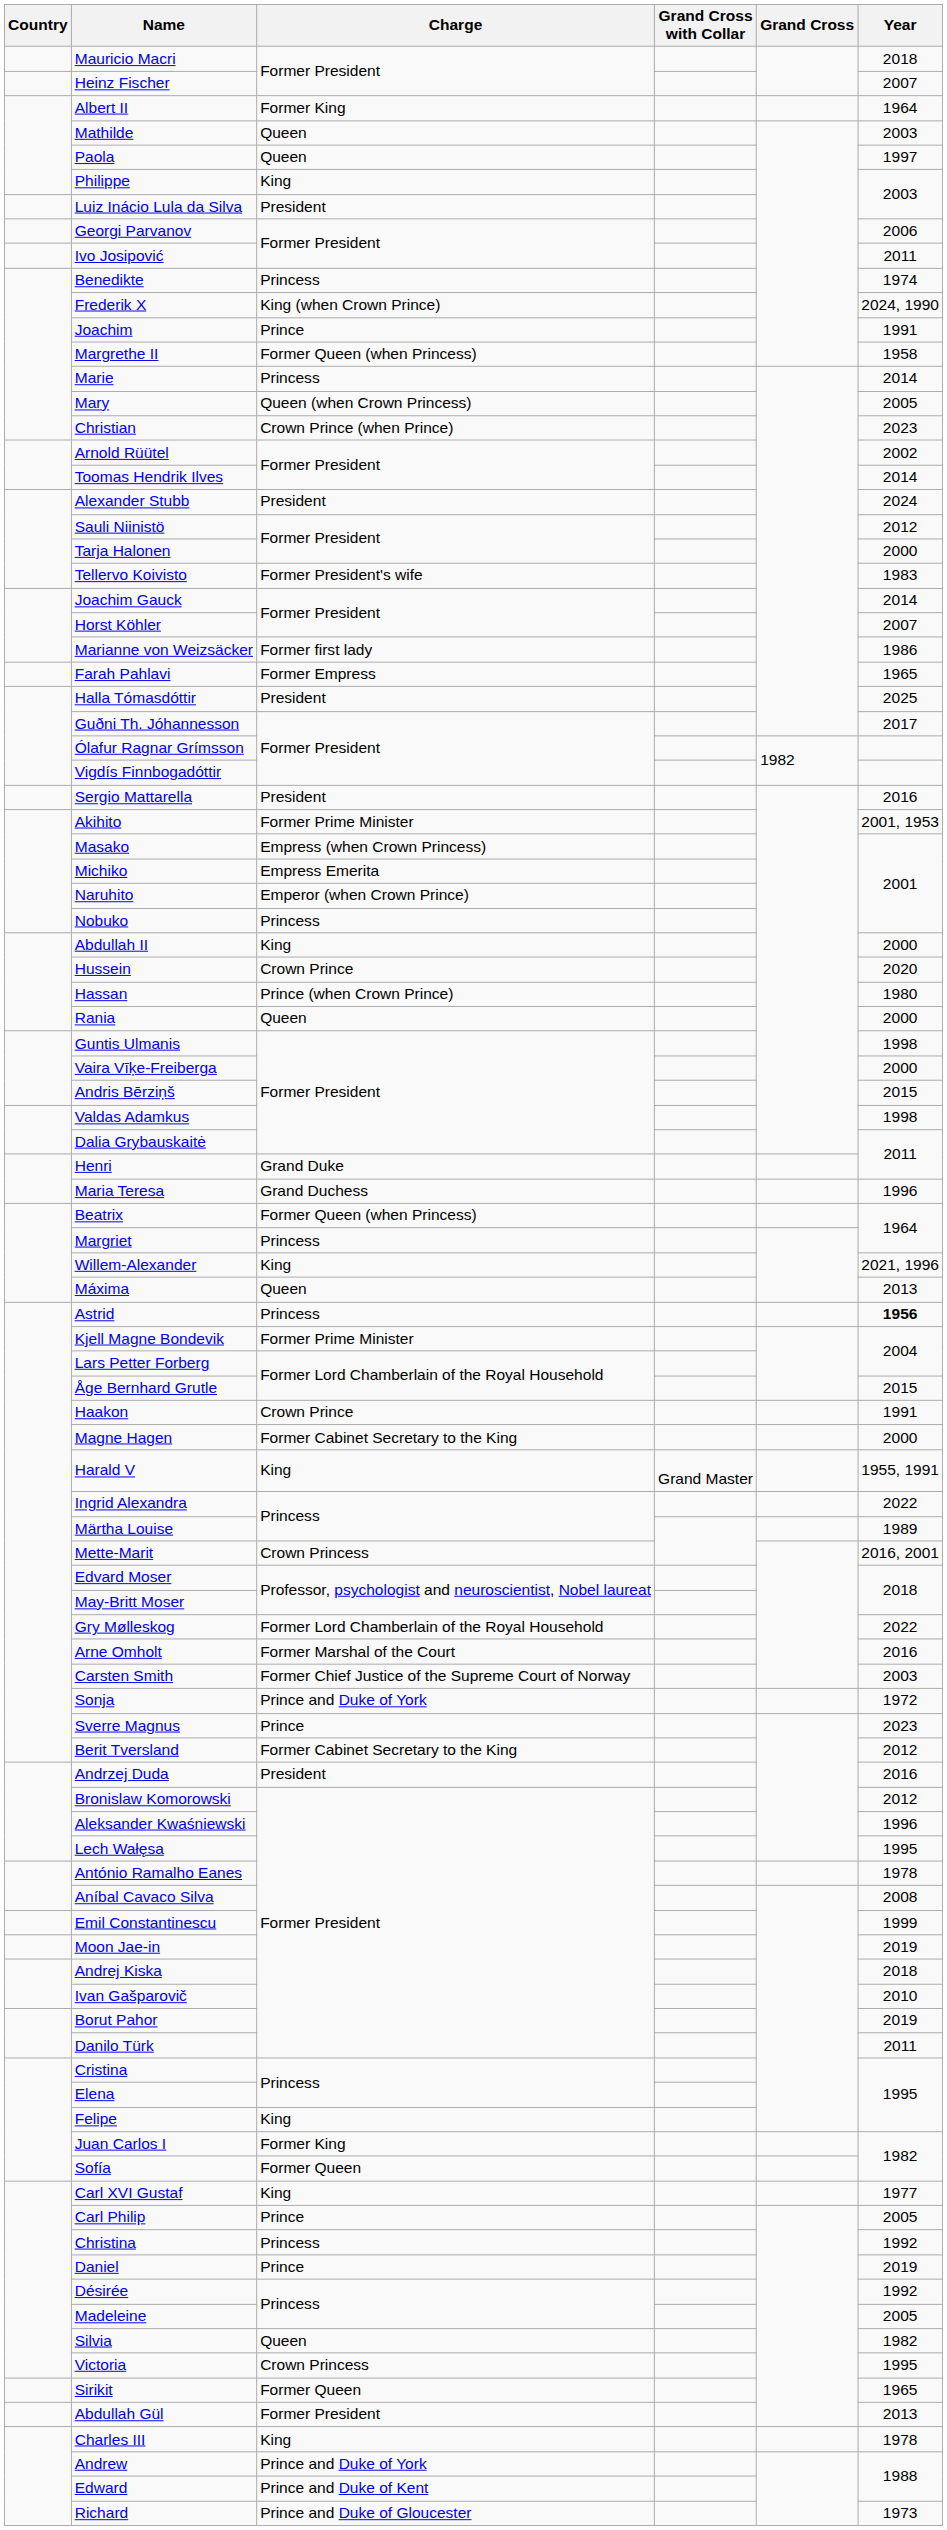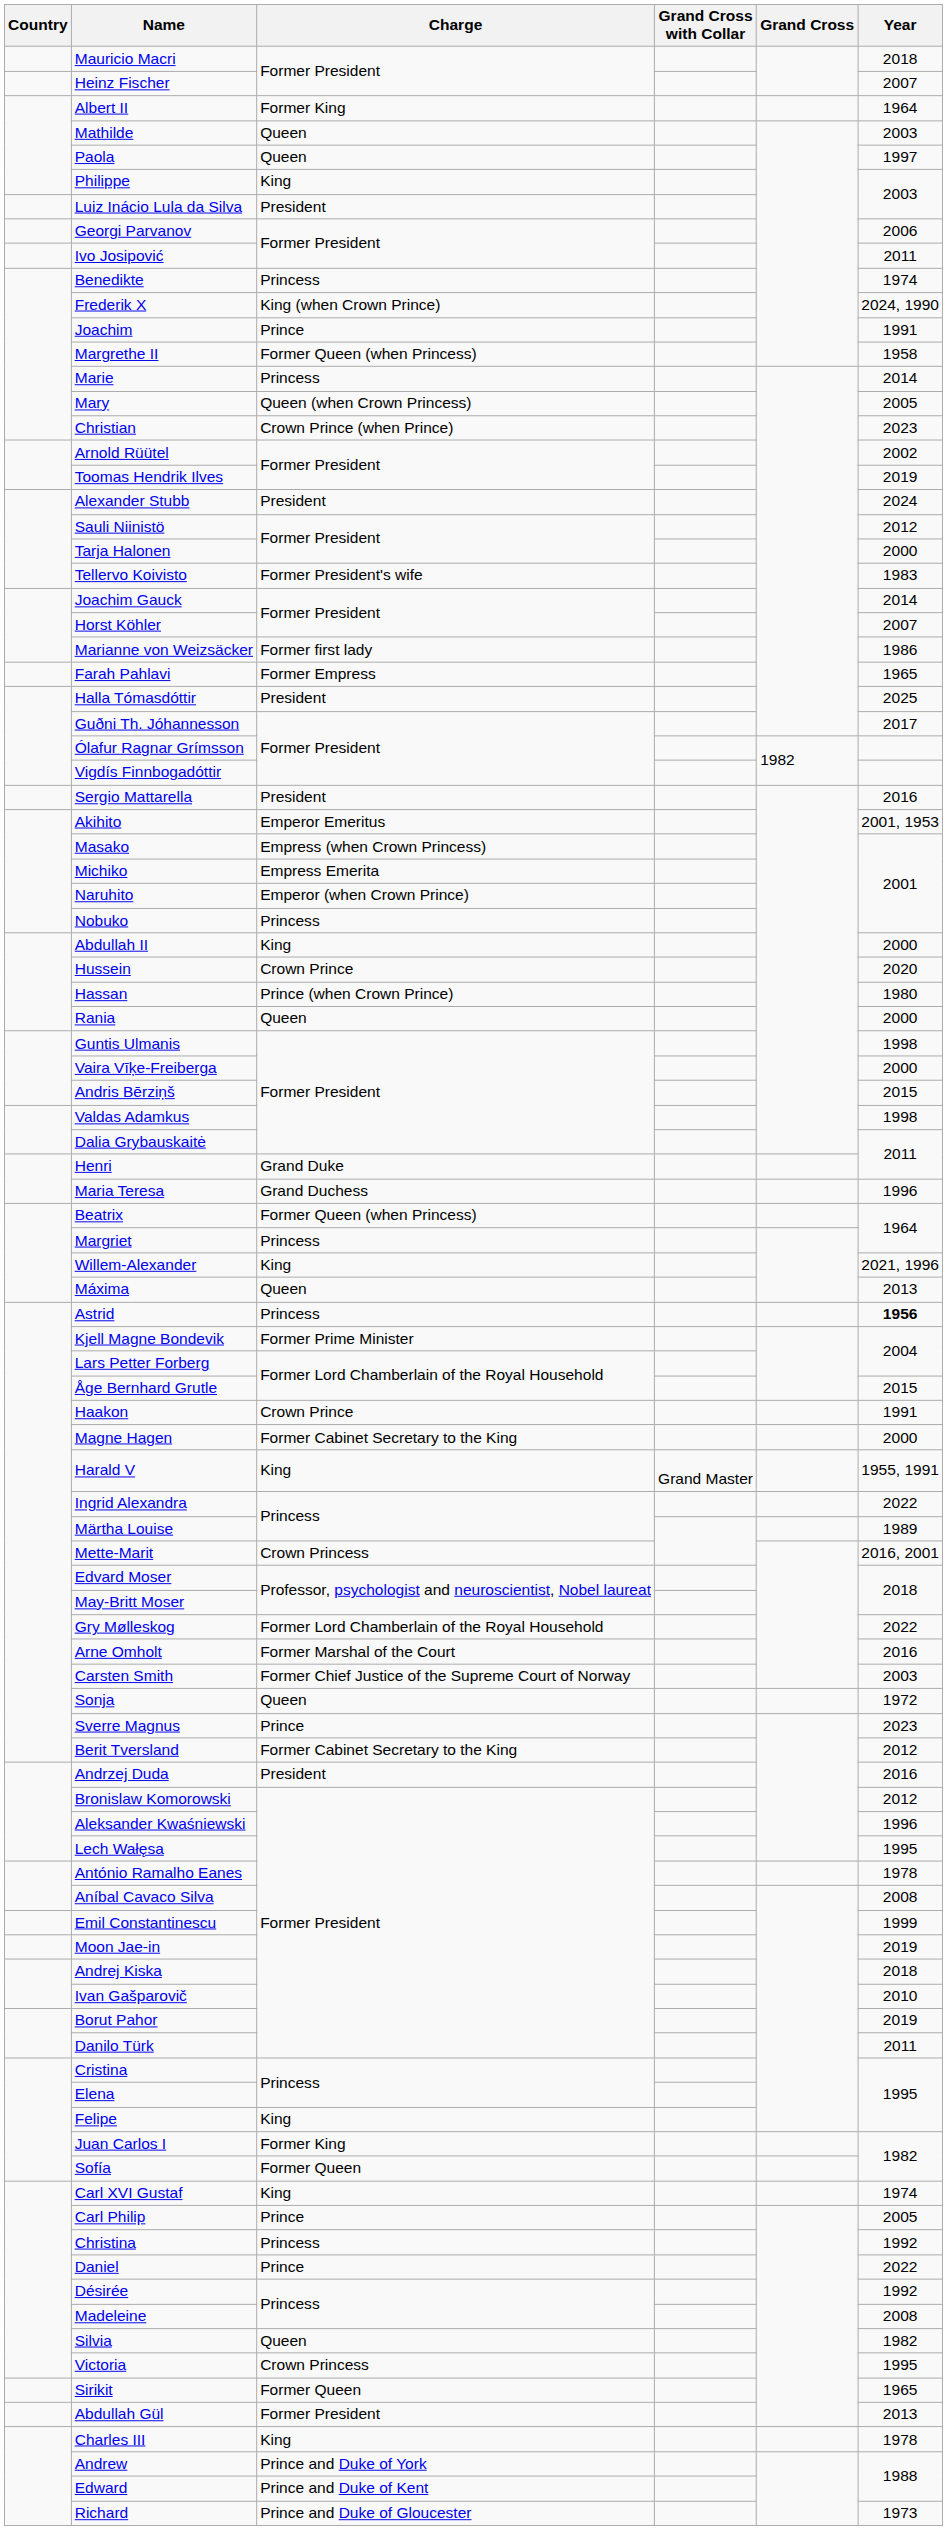(900, 477) 2014 -> (900, 477) 2019
(337, 821) Former Prime Minister -> (323, 821) Emperor Emeritus
(343, 1700) Prince and Duke of York -> (283, 1700) Queen
(900, 2193) 1977 -> (900, 2193) 1974
(900, 2266) 2019 -> (900, 2266) 2022
(900, 2316) 2005 -> (900, 2316) 2008
